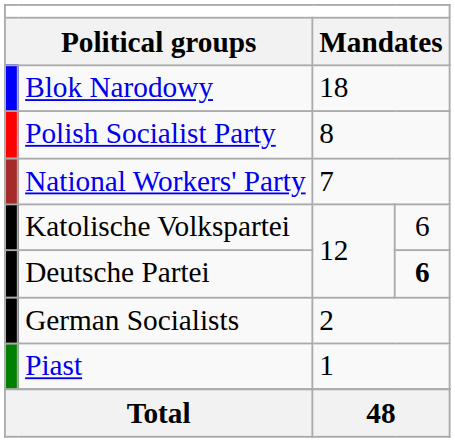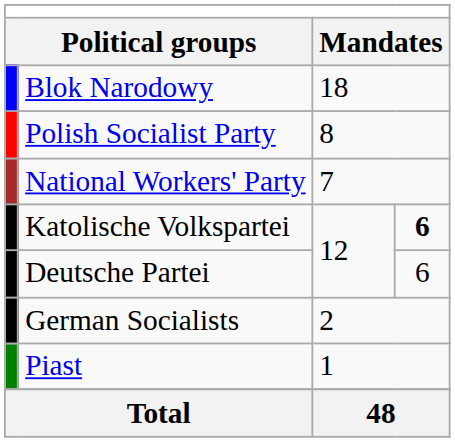(422, 226) normal -> (422, 226) bold
(422, 273) bold -> (422, 273) normal
